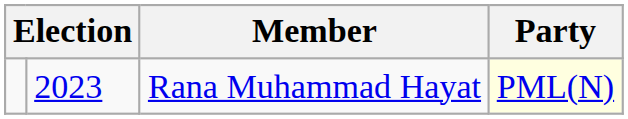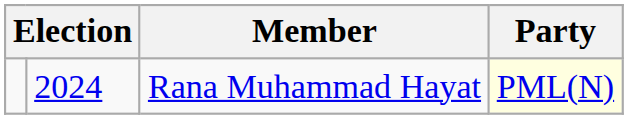(68, 85) 2023 -> (68, 85) 2024
